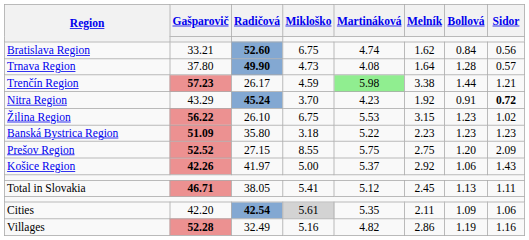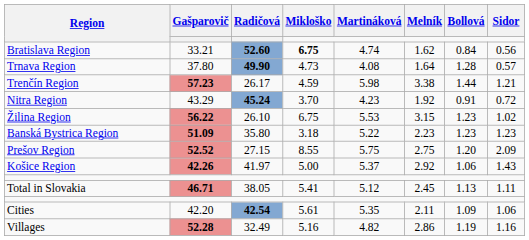(308, 50) normal -> (308, 50) bold
(369, 84) lightgreen background -> (369, 84) no background
(506, 100) bold -> (506, 100) normal
(308, 211) lightgrey background -> (308, 211) no background
